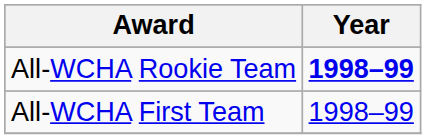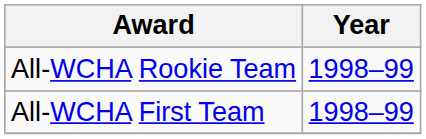(361, 68) bold -> (361, 68) normal
